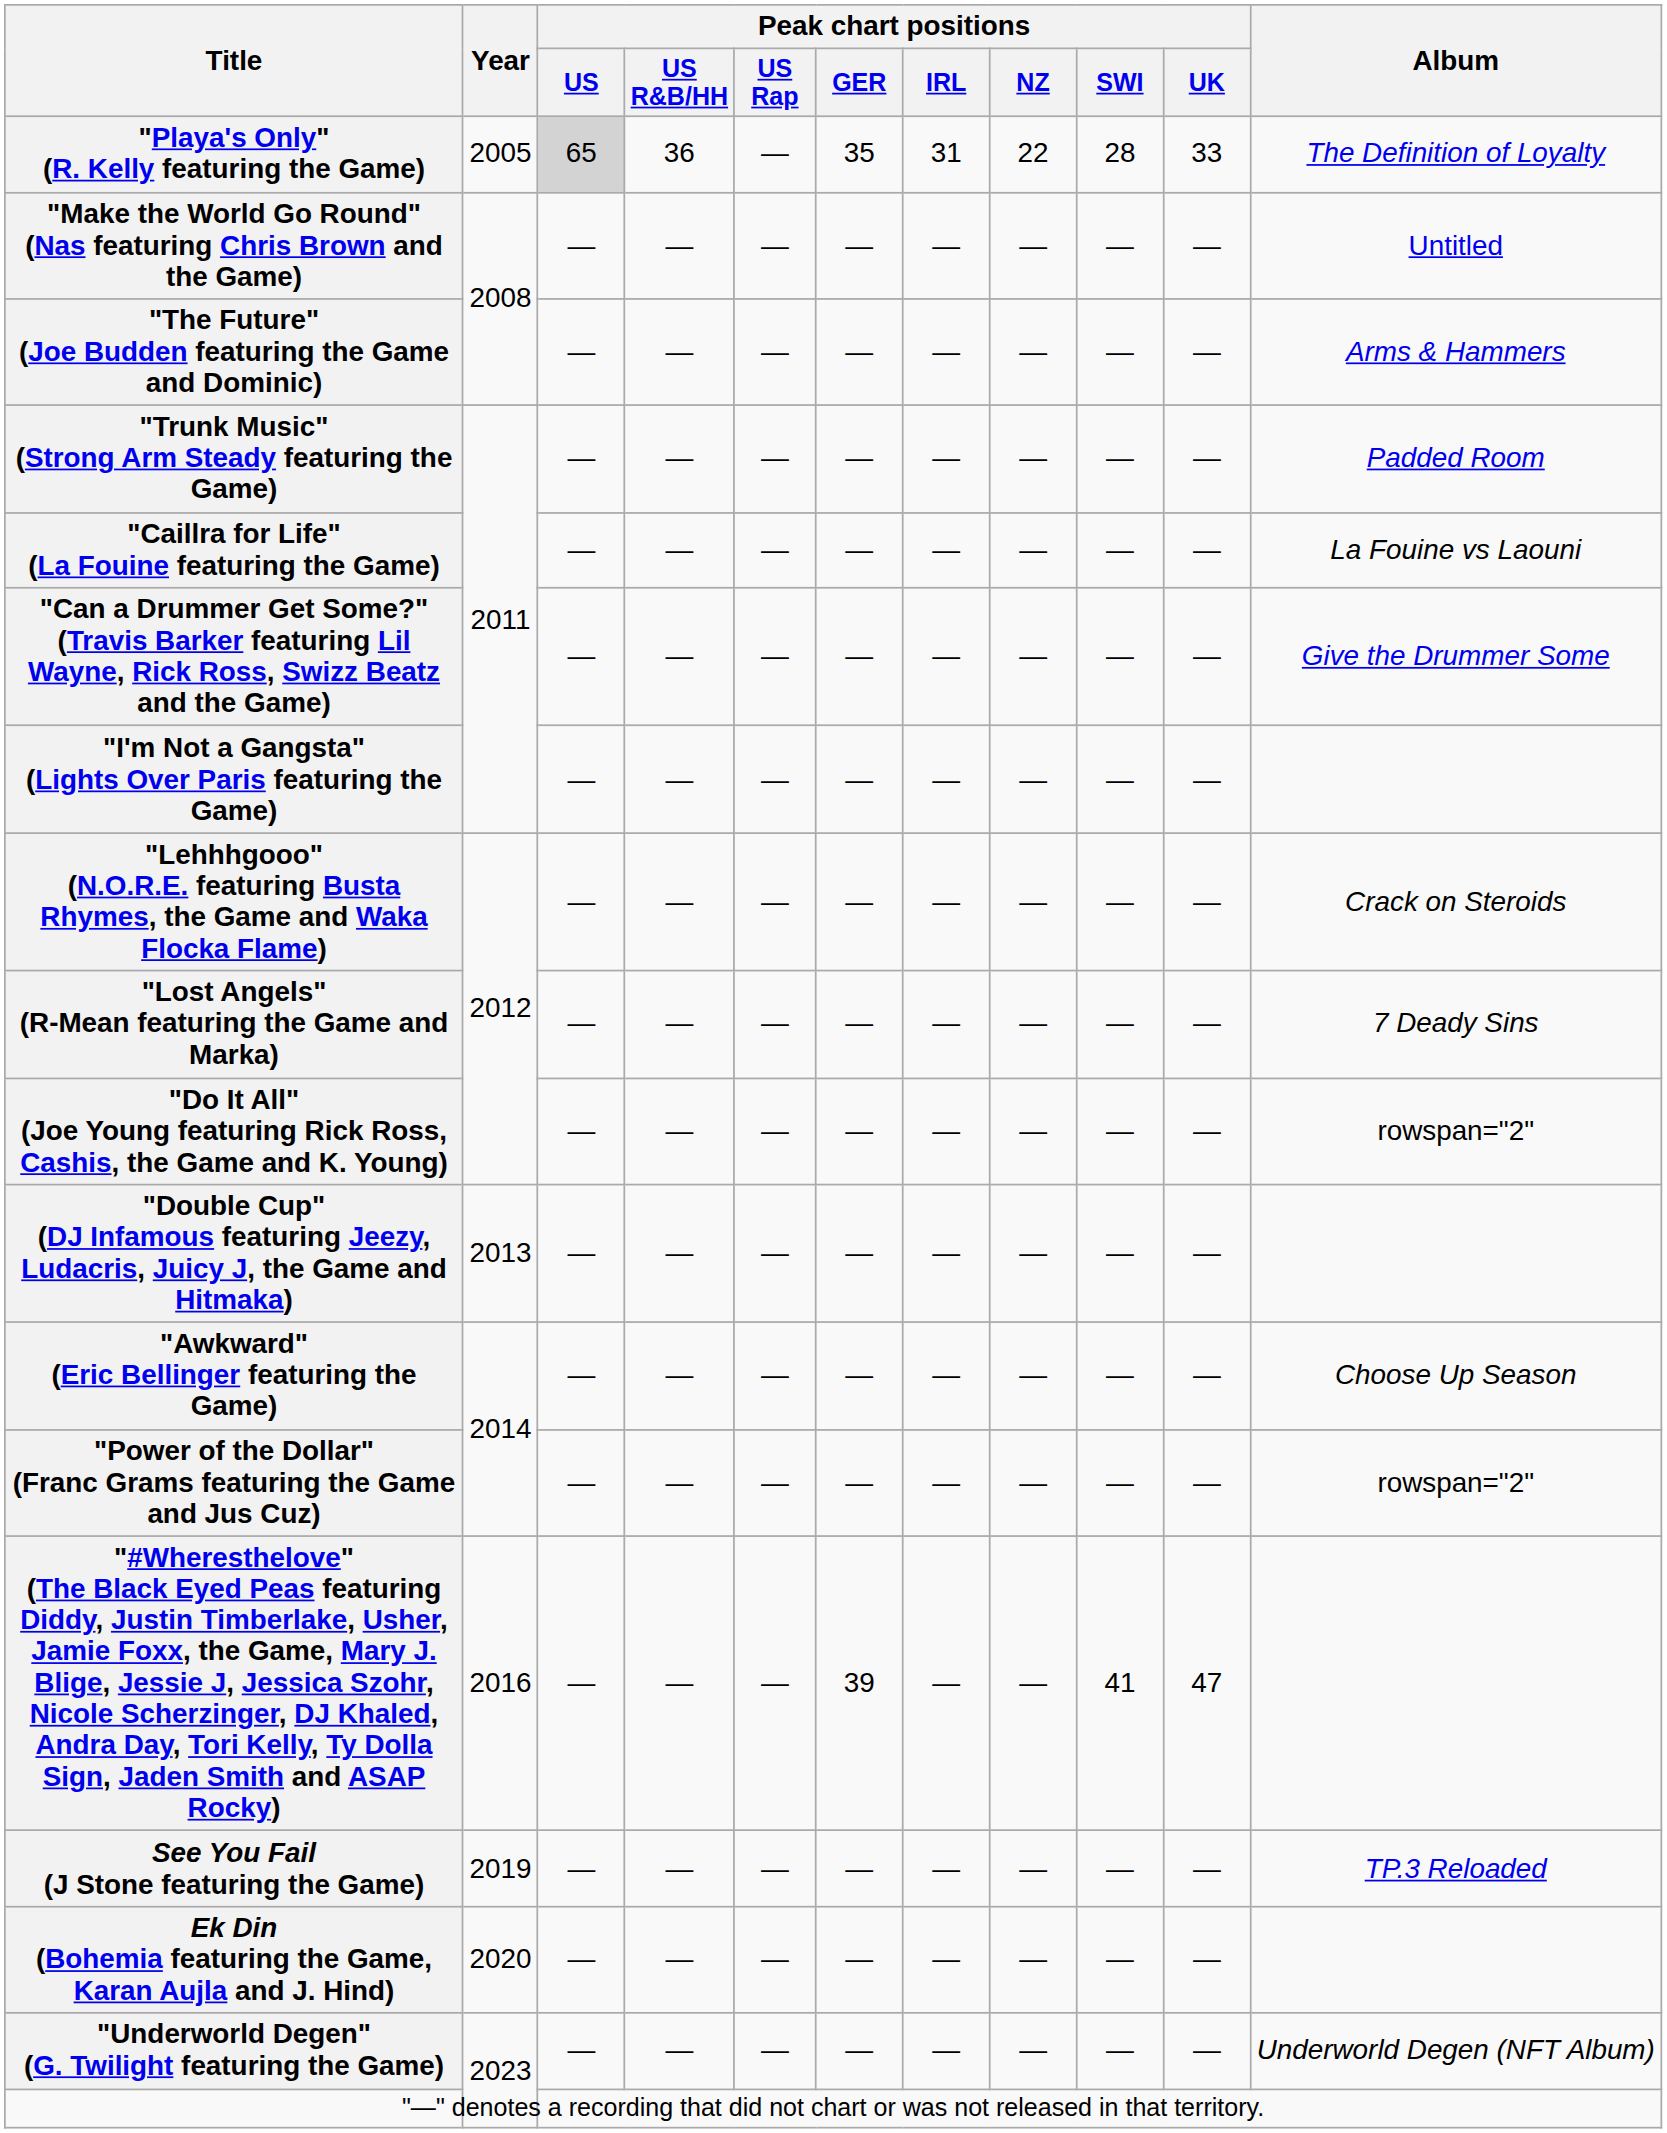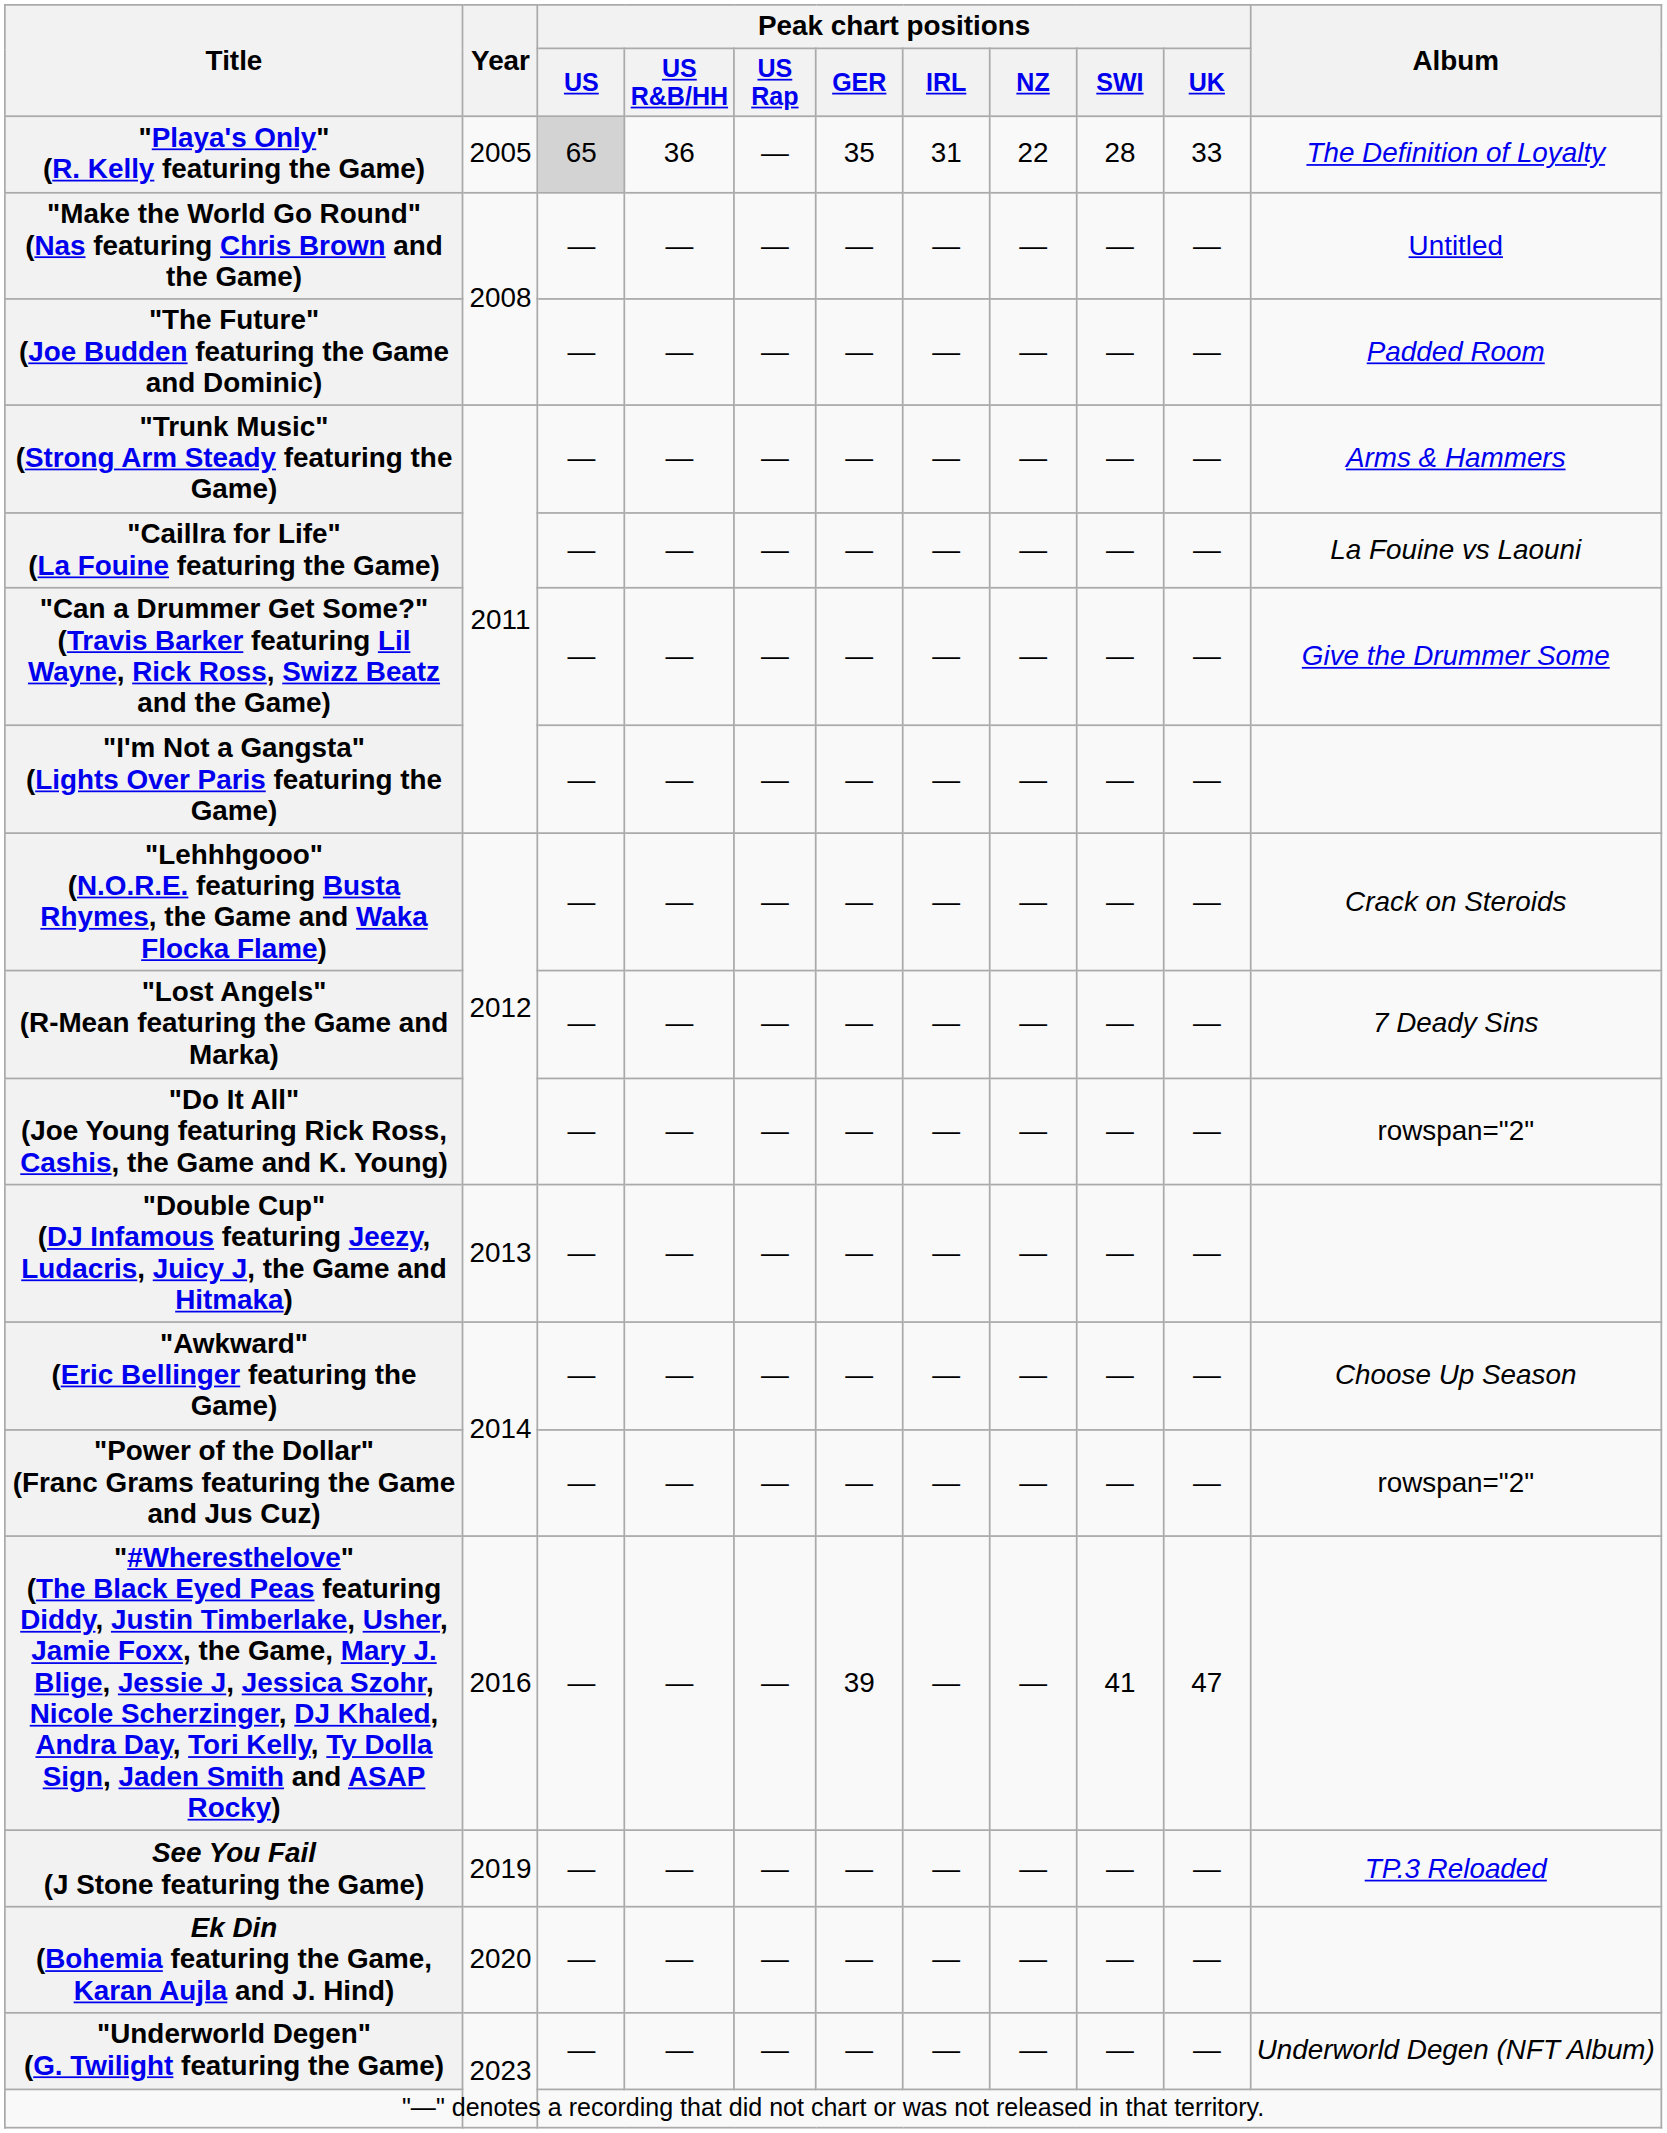(1456, 351) Arms & Hammers -> (1456, 351) Padded Room
(1456, 458) Padded Room -> (1456, 458) Arms & Hammers
